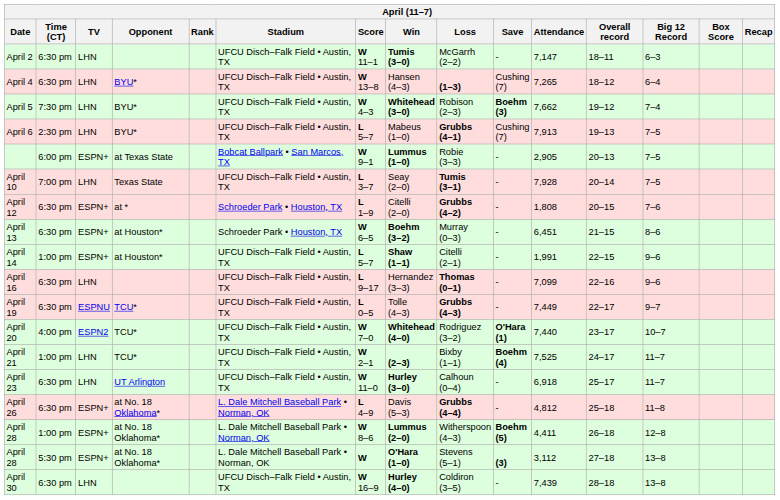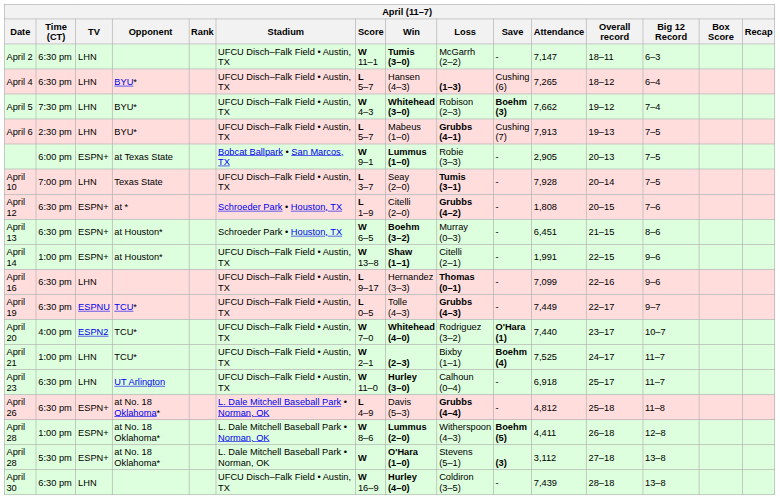(368, 82) W 13–8 -> (366, 82) L 5–7
(512, 82) Cushing (7) -> (512, 82) Cushing (6)
(366, 257) L 5–7 -> (368, 257) W 13–8
